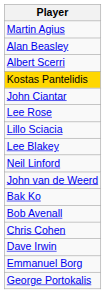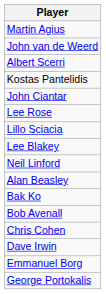(38, 46) Alan Beasley -> (52, 46) John van de Weerd
(47, 79) gold background -> (47, 79) no background
(52, 180) John van de Weerd -> (38, 180) Alan Beasley
